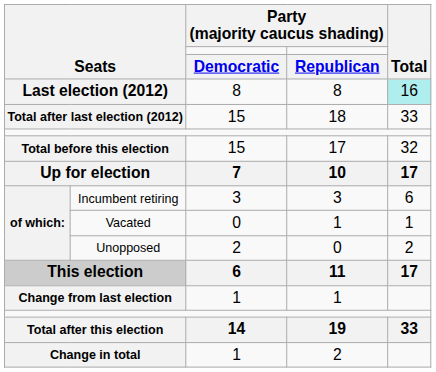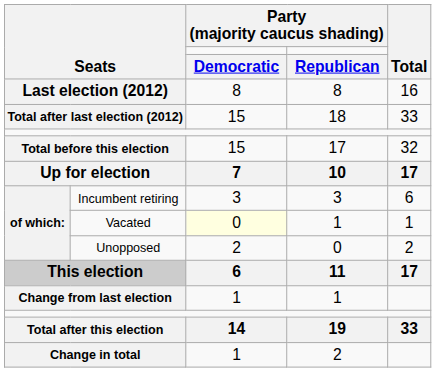(409, 91) paleturquoise background -> (409, 91) no background
(236, 223) no background -> (236, 223) lightyellow background
